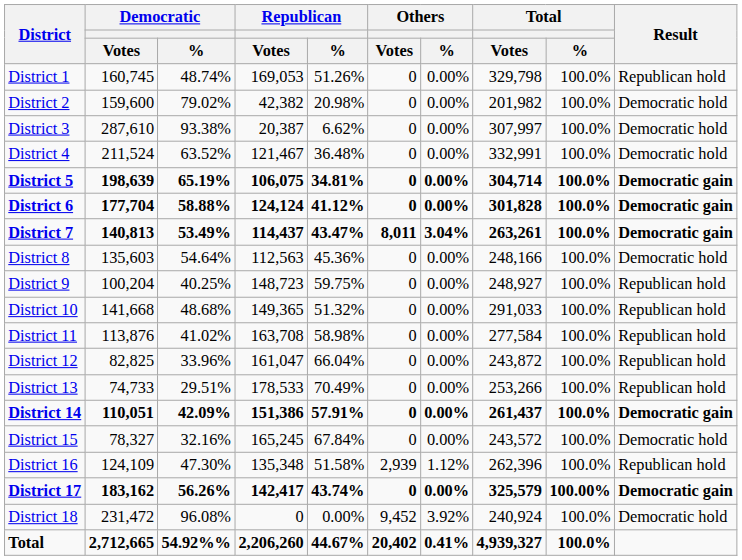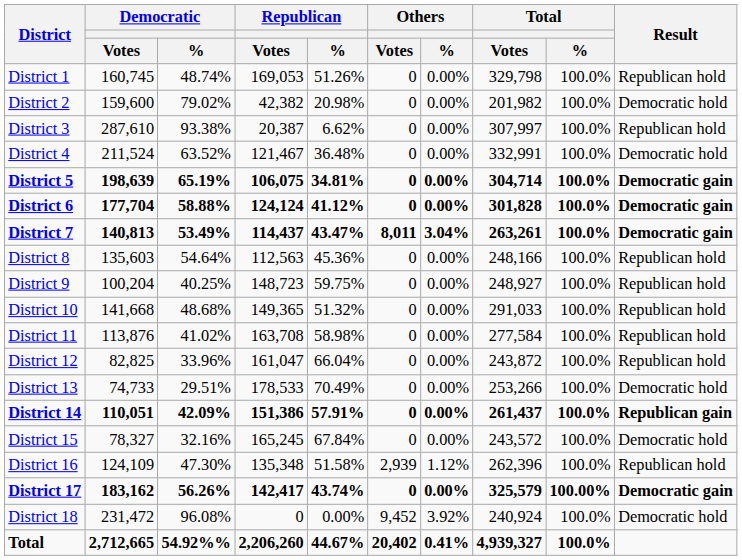(673, 128) Democratic hold -> (672, 128) Republican hold
(673, 257) Democratic hold -> (672, 257) Republican hold
(672, 387) Republican hold -> (673, 387) Democratic hold
(675, 413) Democratic gain -> (675, 413) Republican gain
